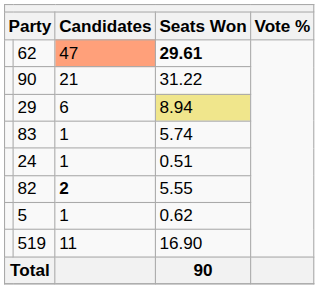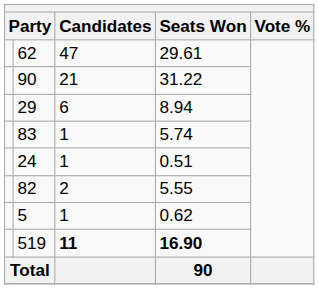(69, 53) lightsalmon background -> (69, 53) no background
(181, 53) bold -> (181, 53) normal
(176, 107) khaki background -> (176, 107) no background
(64, 188) bold -> (64, 188) normal
(68, 243) normal -> (68, 243) bold
(181, 243) normal -> (181, 243) bold
